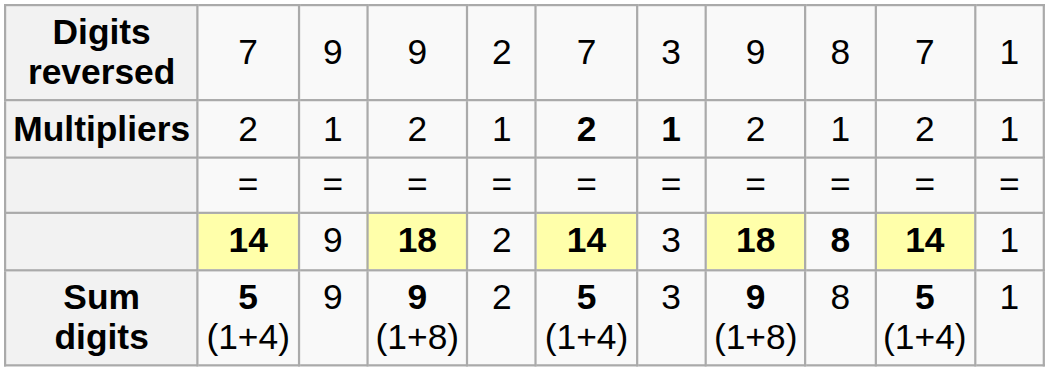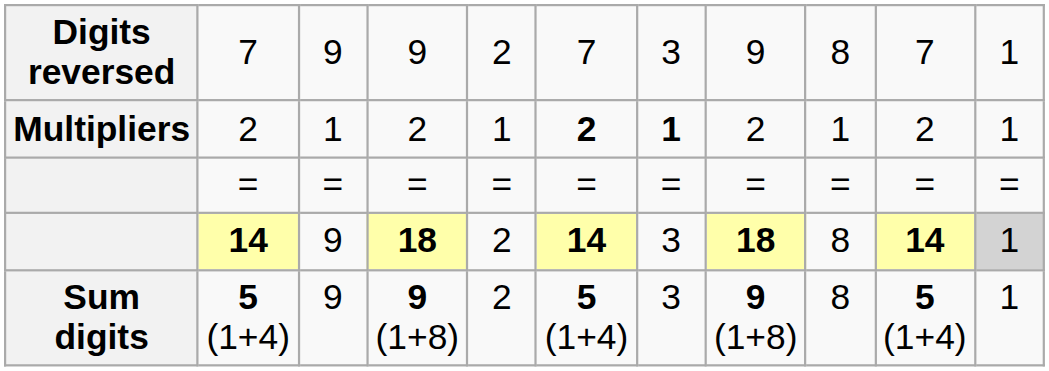(840, 240) bold -> (840, 240) normal
(1009, 240) no background -> (1009, 240) lightgrey background
